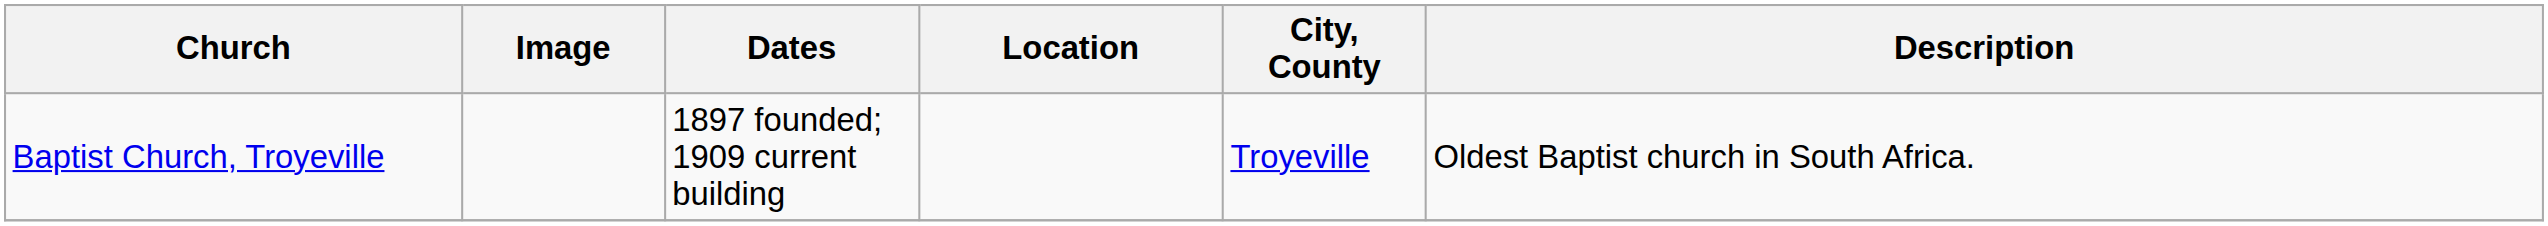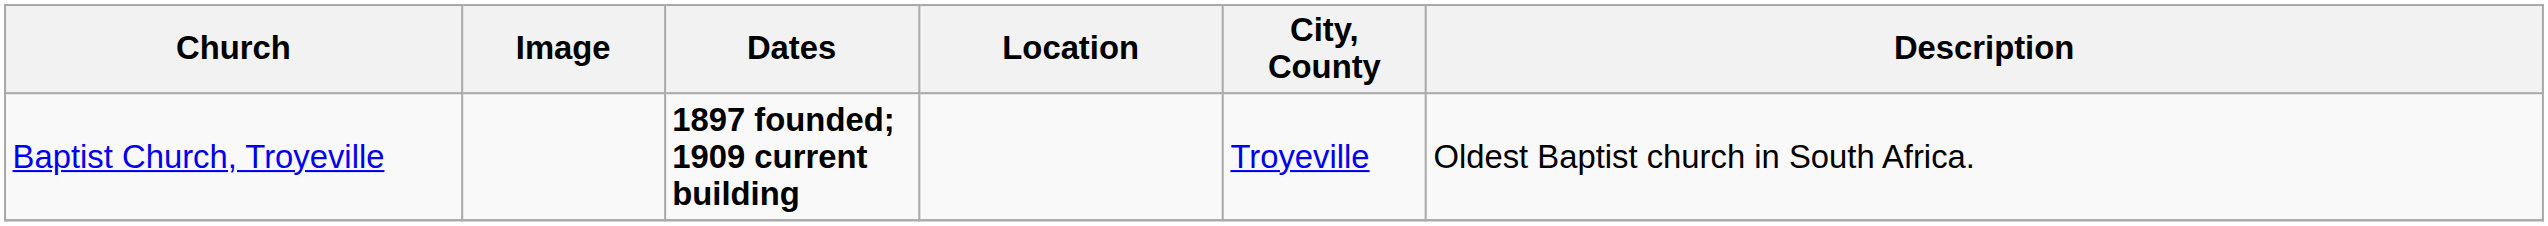(777, 156) normal -> (783, 156) bold
